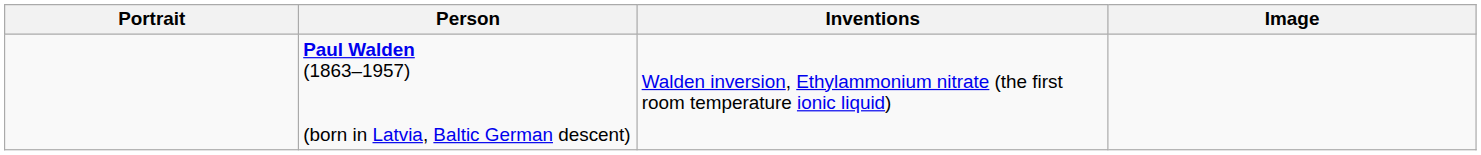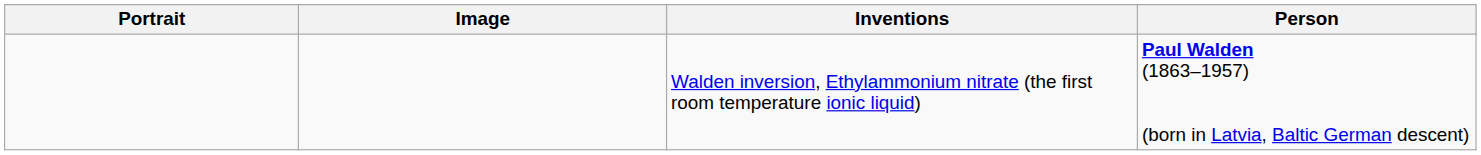columns swapped: (468, 19) <-> (1292, 19)
